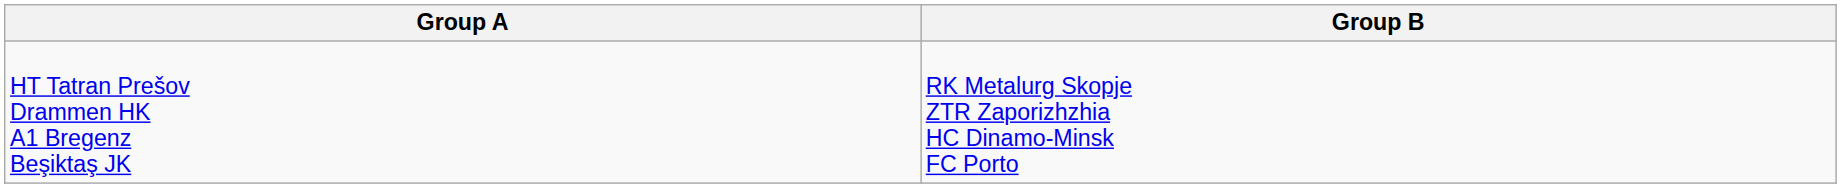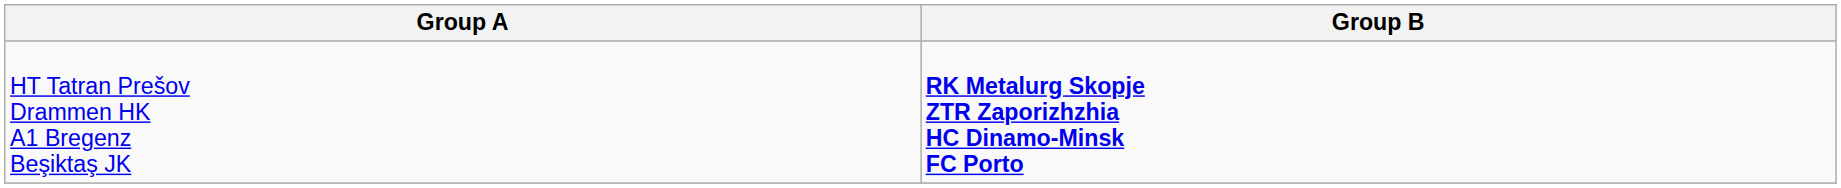(1029, 124) normal -> (1035, 124) bold
